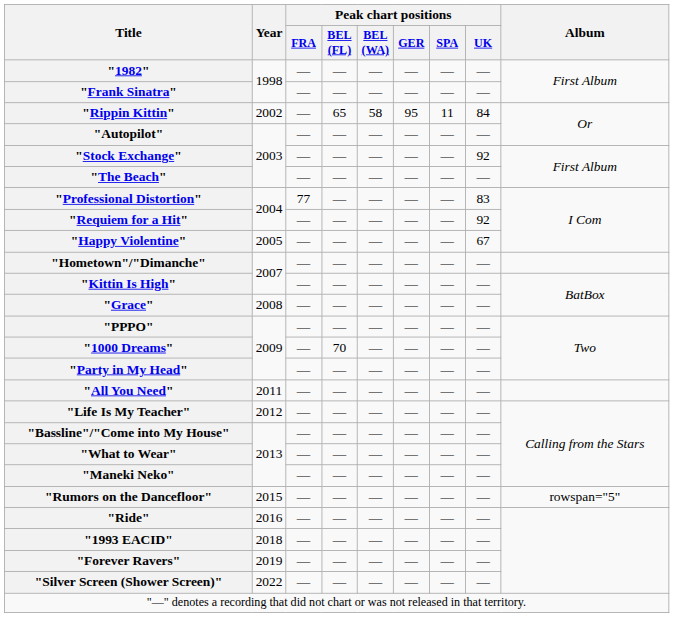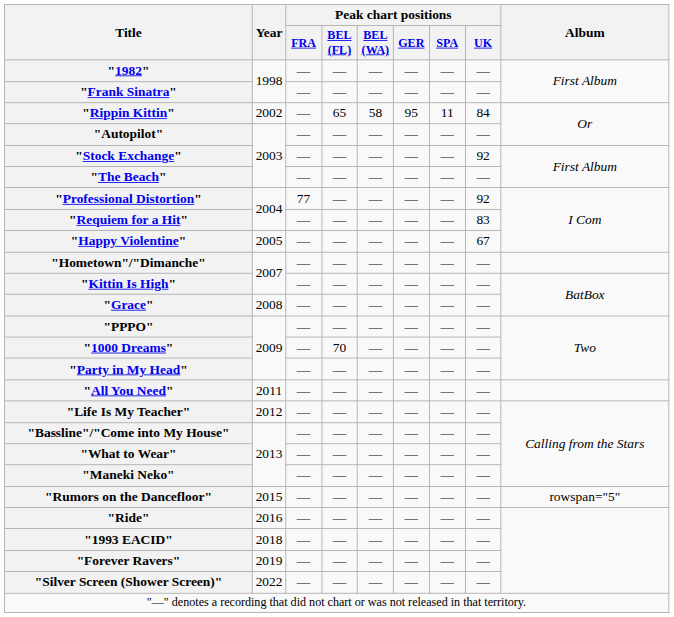(483, 198) 83 -> (483, 198) 92
(483, 219) 92 -> (483, 219) 83
